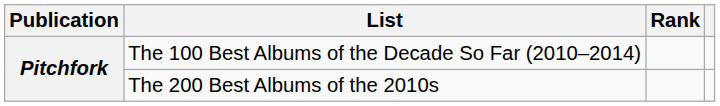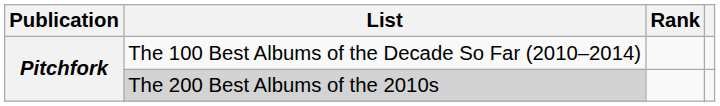(284, 85) no background -> (284, 85) lightgrey background
